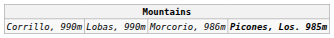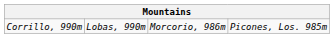(279, 26) bold -> (279, 26) normal
